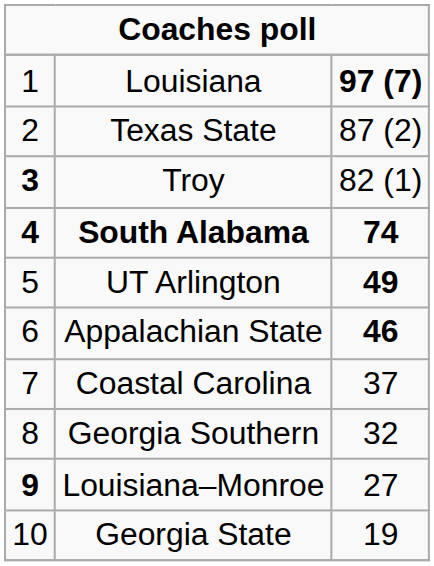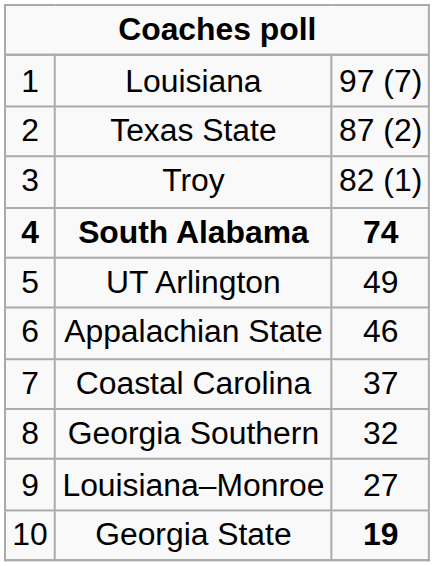(381, 80) bold -> (381, 80) normal
(30, 181) bold -> (30, 181) normal
(381, 282) bold -> (381, 282) normal
(381, 332) bold -> (381, 332) normal
(30, 484) bold -> (30, 484) normal
(381, 534) normal -> (381, 534) bold
